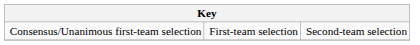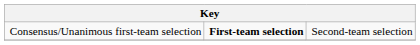(252, 31) normal -> (255, 31) bold
